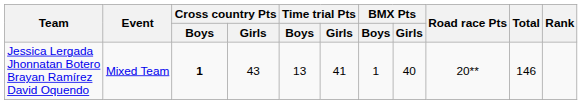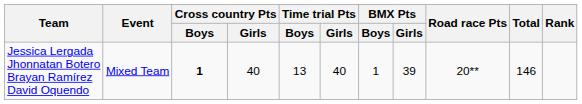(253, 71) 43 -> (253, 71) 40
(339, 71) 41 -> (339, 71) 40
(409, 71) 40 -> (409, 71) 39
